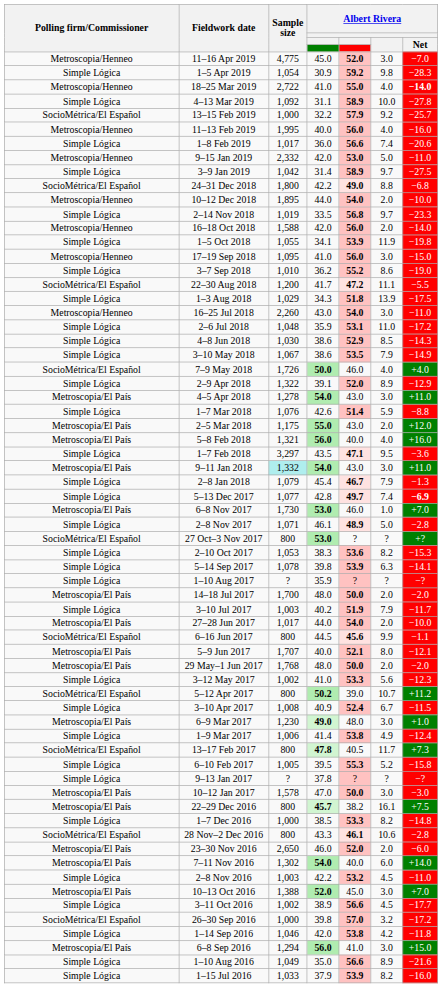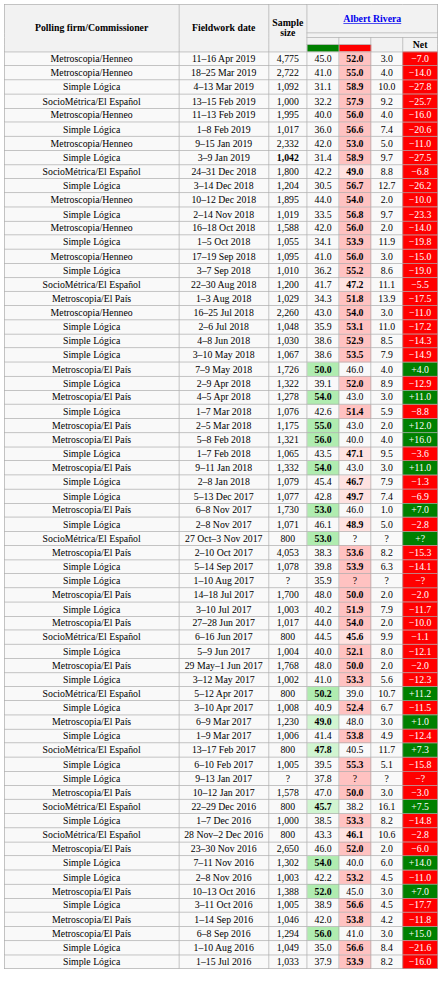- row: (224, 73)
(420, 87) bold -> (420, 73) normal
(288, 172) normal -> (288, 158) bold
+ row: (224, 186)
(92, 299) Simple Lógica -> (92, 299) Metroscopia/El País
(92, 369) SocioMétrica/El Español -> (92, 369) Metroscopia/El País
(288, 454) 3,297 -> (288, 454) 1,065
(288, 468) paleturquoise background -> (288, 468) no background
(420, 496) bold -> (420, 496) normal
(92, 553) Simple Lógica -> (92, 553) Metroscopia/El País
(288, 553) 1,053 -> (288, 553) 4,053
(92, 652) Metroscopia/El País -> (92, 652) Simple Lógica
(288, 652) 1,707 -> (288, 652) 1,004
(387, 765) 5.2 -> (387, 765) 5.1
(92, 807) Metroscopia/El País -> (92, 807) SocioMétrica/El Español
(92, 863) Metroscopia/El País -> (92, 863) Simple Lógica
(288, 906) 1,002 -> (288, 906) 1,005
- row: (224, 920)
(92, 934) Simple Lógica -> (92, 920) Metroscopia/El País
(387, 962) 8.9 -> (387, 948) 8.4
